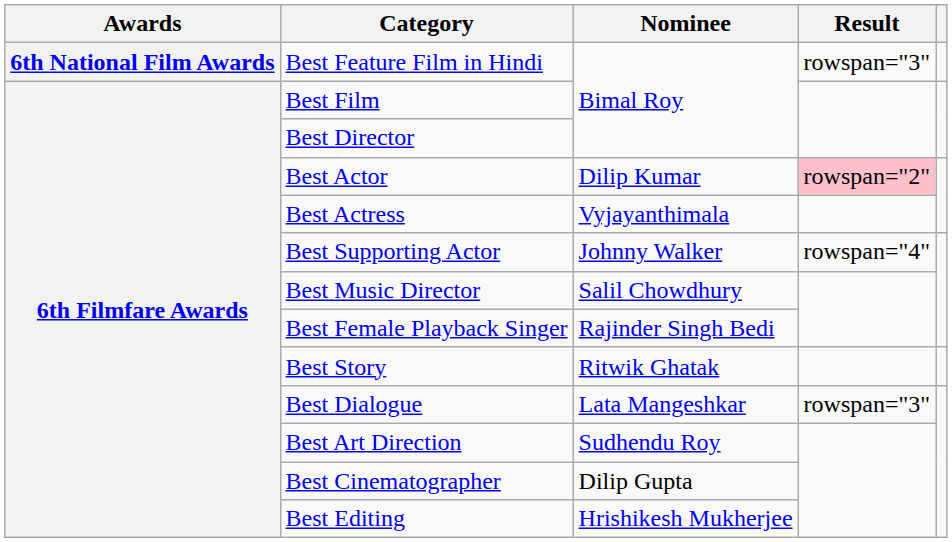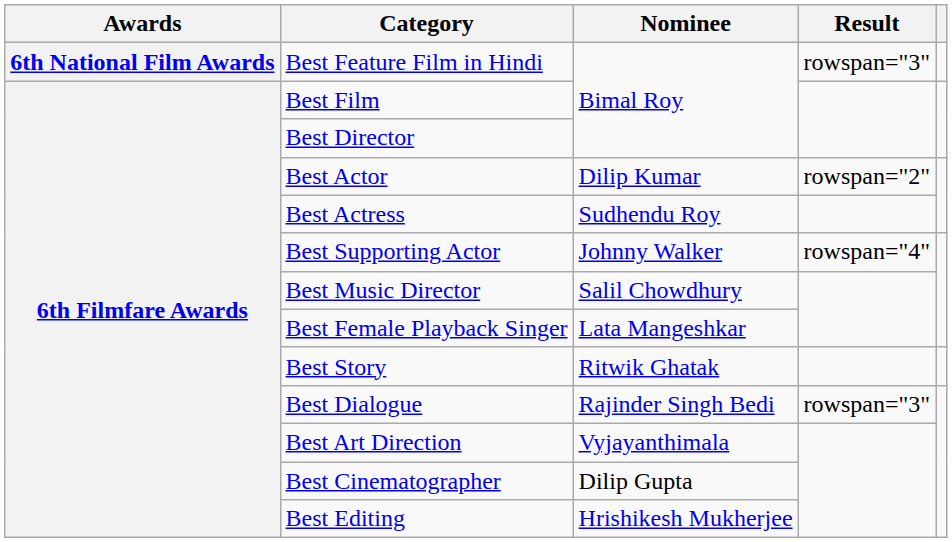(867, 175) pink background -> (867, 175) no background
(654, 213) Vyjayanthimala -> (650, 213) Sudhendu Roy
(677, 328) Rajinder Singh Bedi -> (662, 328) Lata Mangeshkar
(662, 404) Lata Mangeshkar -> (677, 404) Rajinder Singh Bedi
(650, 442) Sudhendu Roy -> (654, 442) Vyjayanthimala
